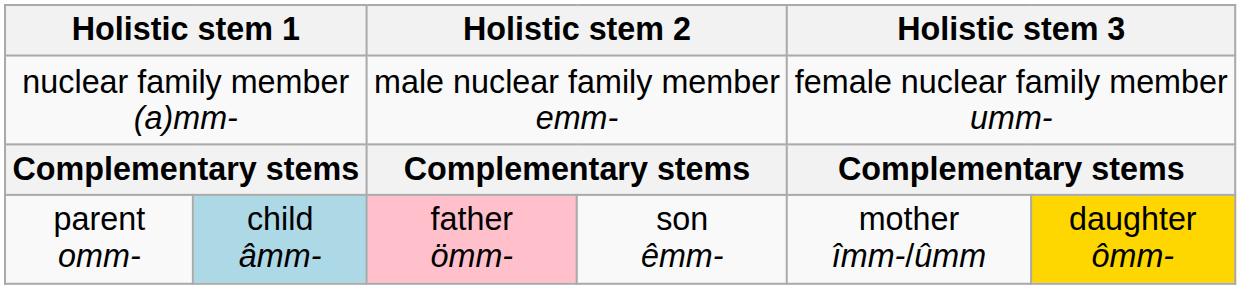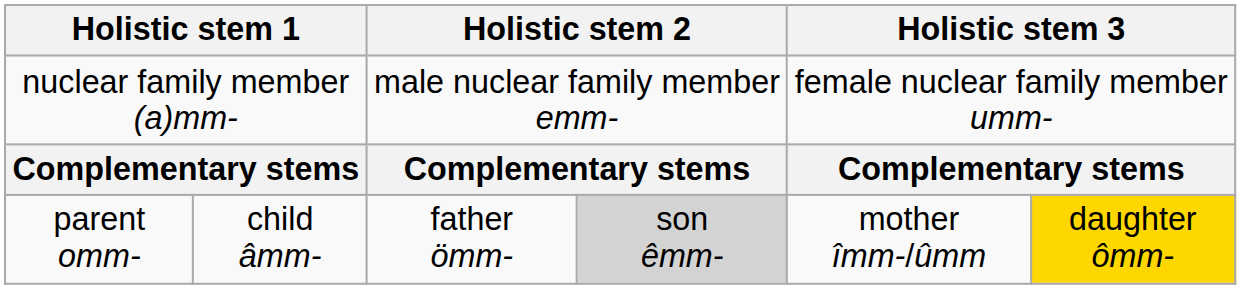(280, 238) lightblue background -> (280, 238) no background
(472, 238) pink background -> (472, 238) no background
(682, 238) no background -> (682, 238) lightgrey background
